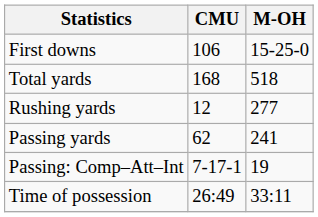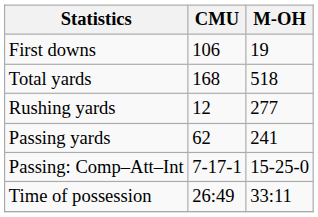(280, 49) 15-25-0 -> (260, 49) 19
(260, 166) 19 -> (280, 166) 15-25-0
